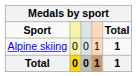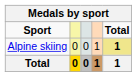(117, 47) no background -> (117, 47) khaki background
